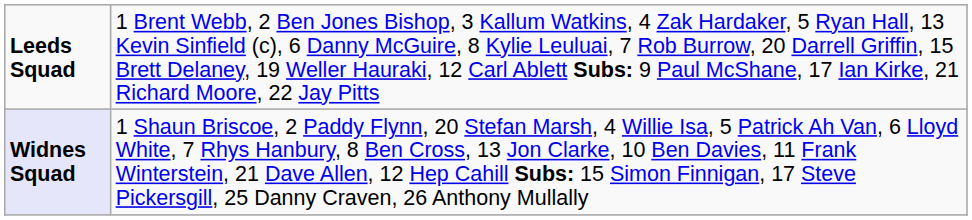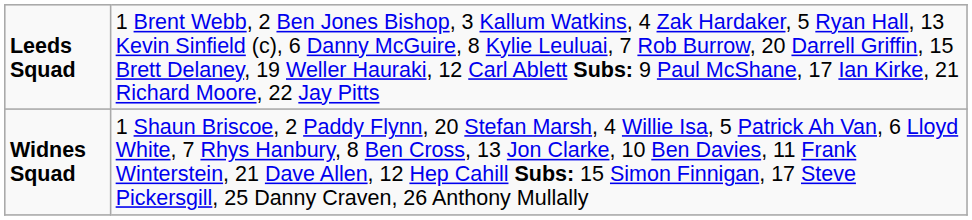(48, 162) lavender background -> (48, 162) no background
